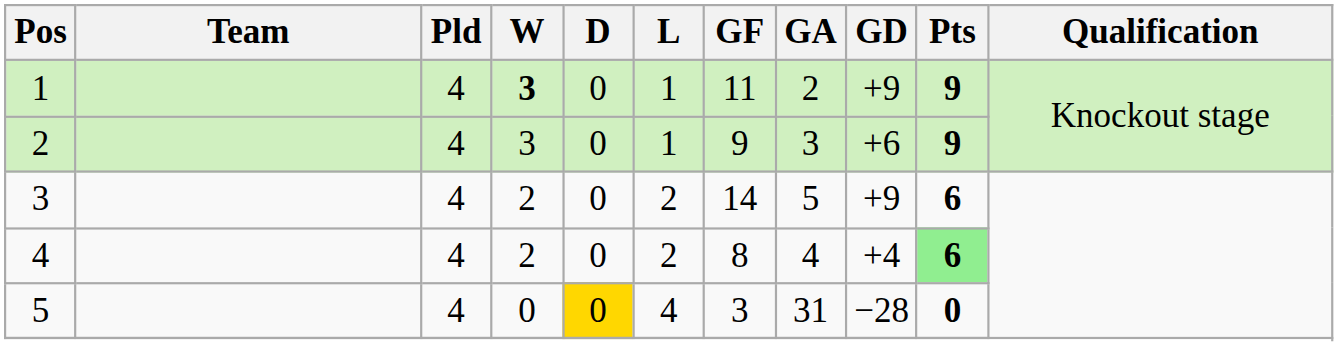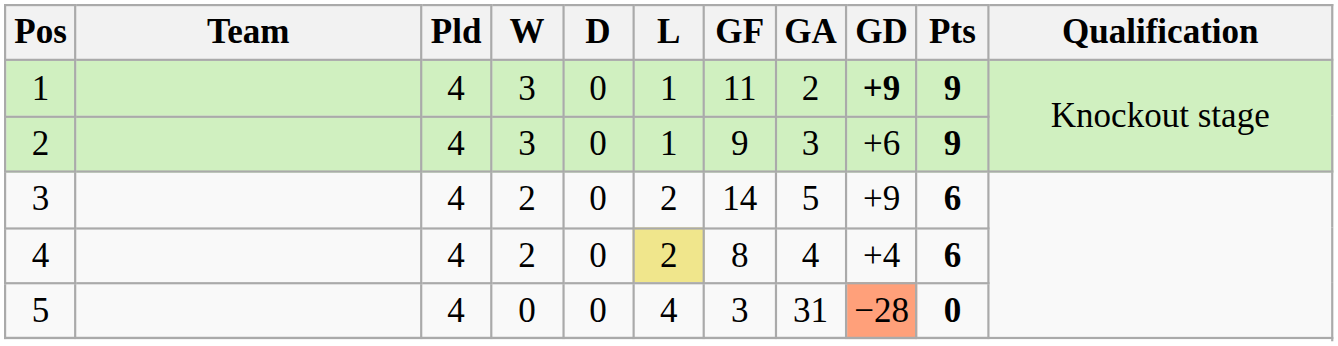(527, 87) bold -> (527, 87) normal
(882, 87) normal -> (882, 87) bold
(669, 254) no background -> (669, 254) khaki background
(952, 254) lightgreen background -> (952, 254) no background
(598, 310) gold background -> (598, 310) no background
(882, 310) no background -> (882, 310) lightsalmon background
